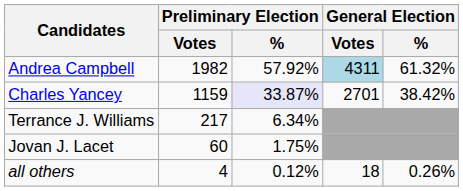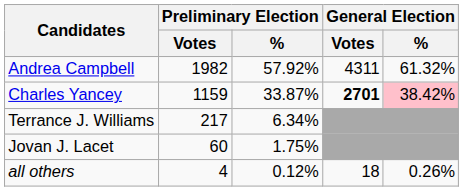(362, 69) lightblue background -> (362, 69) no background
(291, 95) lavender background -> (291, 95) no background
(361, 95) normal -> (361, 95) bold
(427, 95) no background -> (427, 95) pink background
